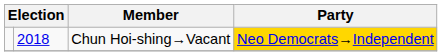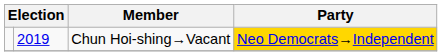(33, 39) 2018 -> (33, 39) 2019
